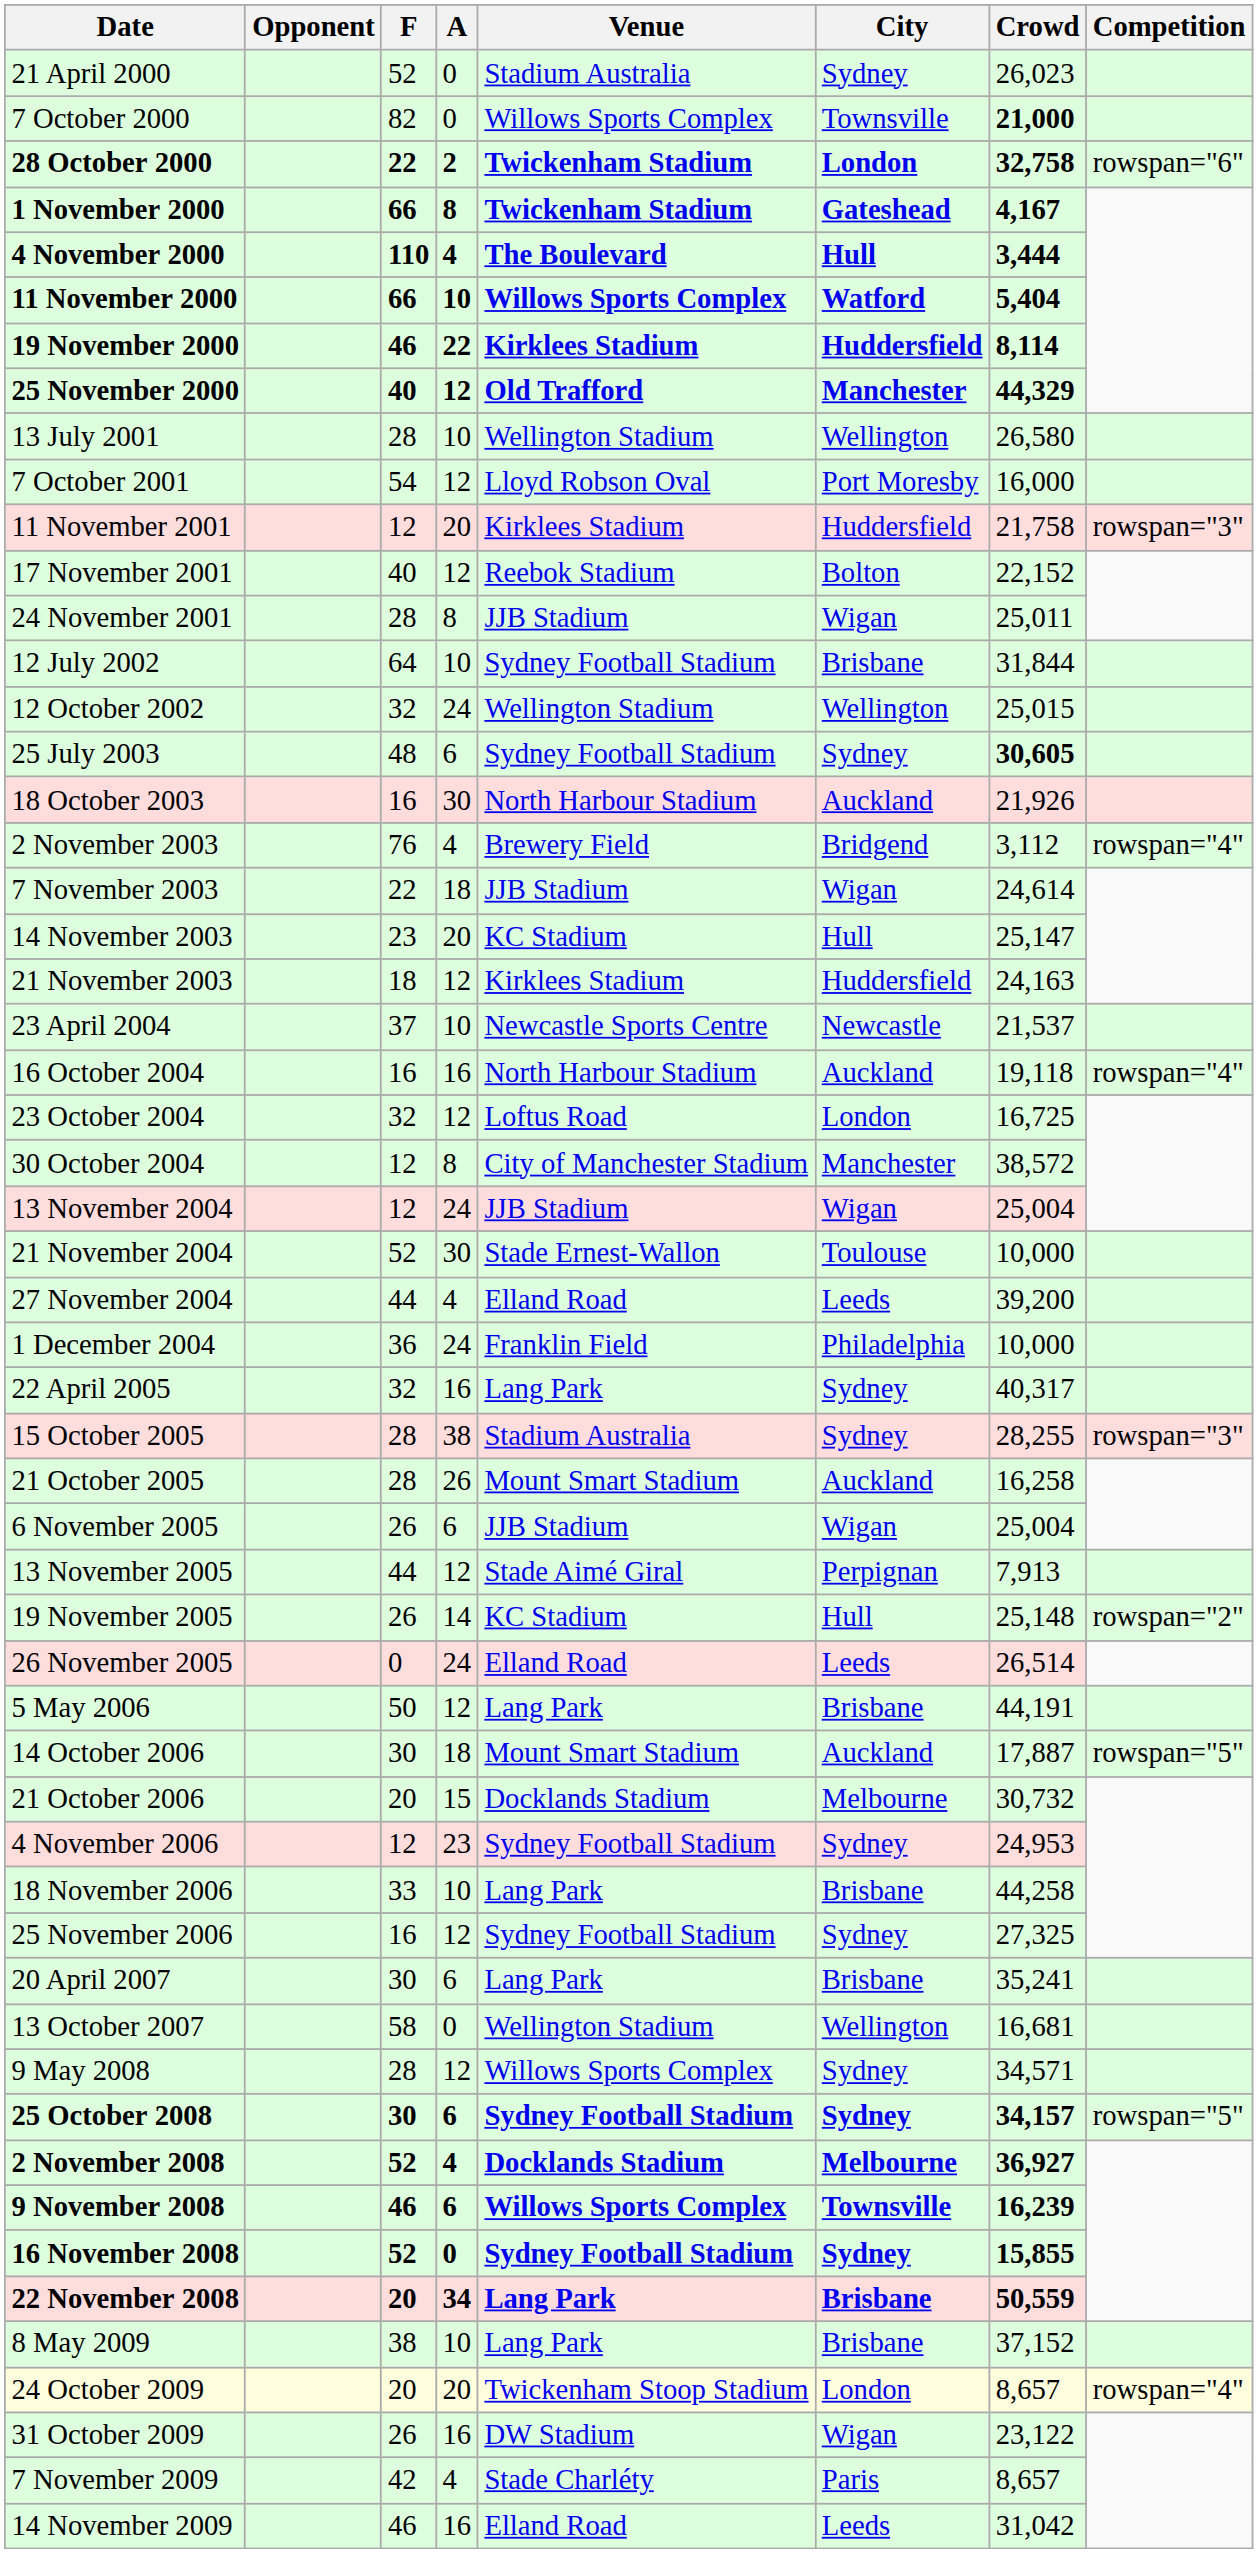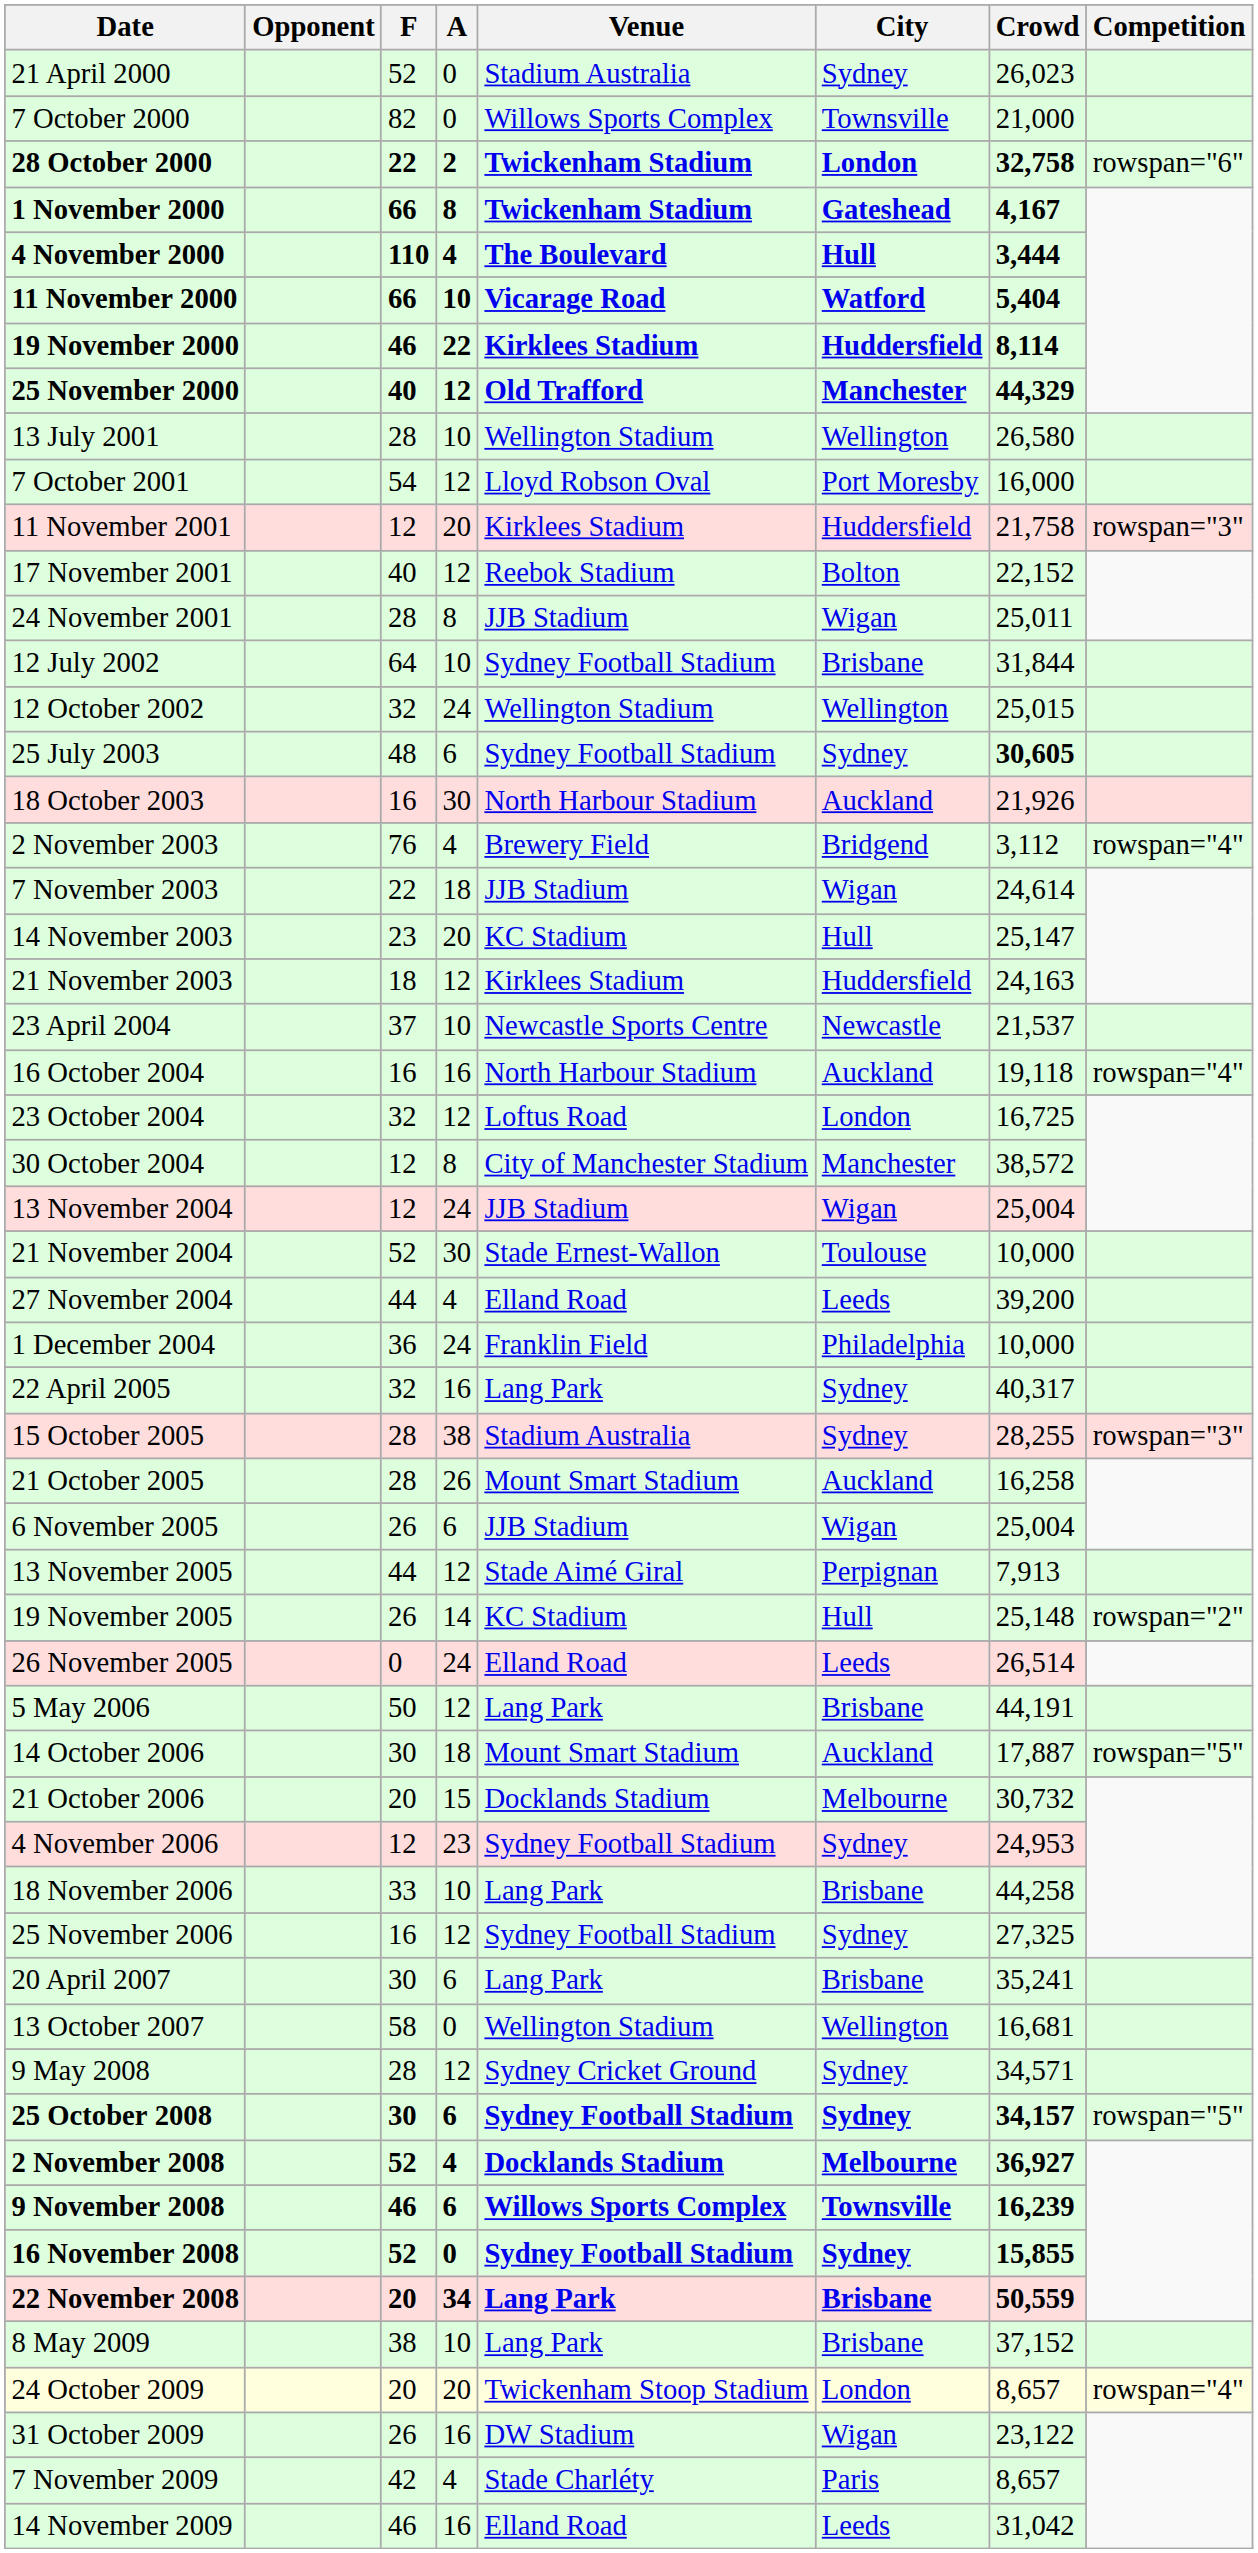(1035, 118) bold -> (1035, 118) normal
(635, 299) Willows Sports Complex -> (575, 299) Vicarage Road
(629, 2071) Willows Sports Complex -> (620, 2071) Sydney Cricket Ground
